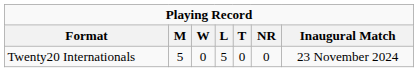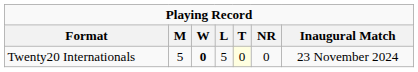(203, 56) normal -> (203, 56) bold
(242, 56) no background -> (242, 56) lightyellow background
